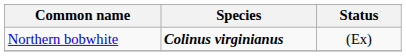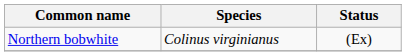(224, 39) bold -> (221, 39) normal
